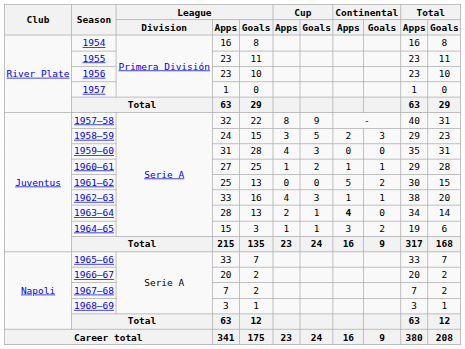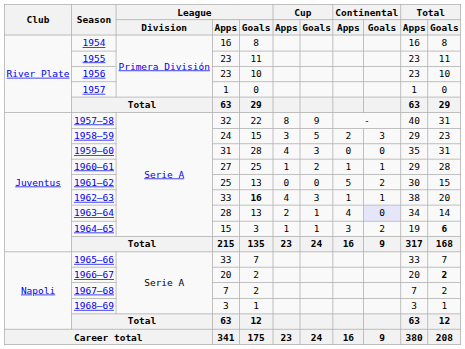(256, 198) normal -> (256, 198) bold
(348, 213) bold -> (348, 213) normal
(382, 213) no background -> (382, 213) lavender background
(444, 229) normal -> (444, 229) bold
(444, 275) normal -> (444, 275) bold
